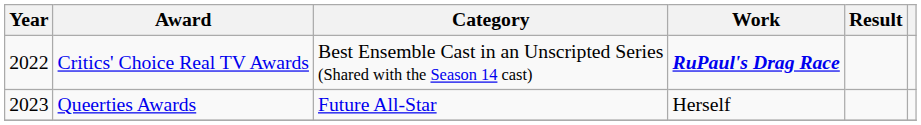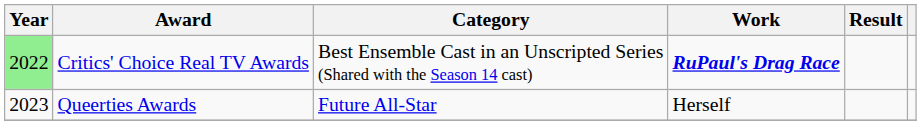(29, 62) no background -> (29, 62) lightgreen background
